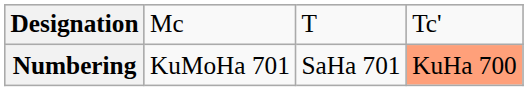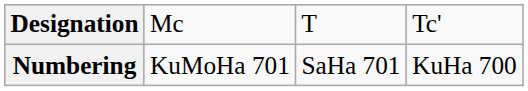(464, 64) lightsalmon background -> (464, 64) no background
